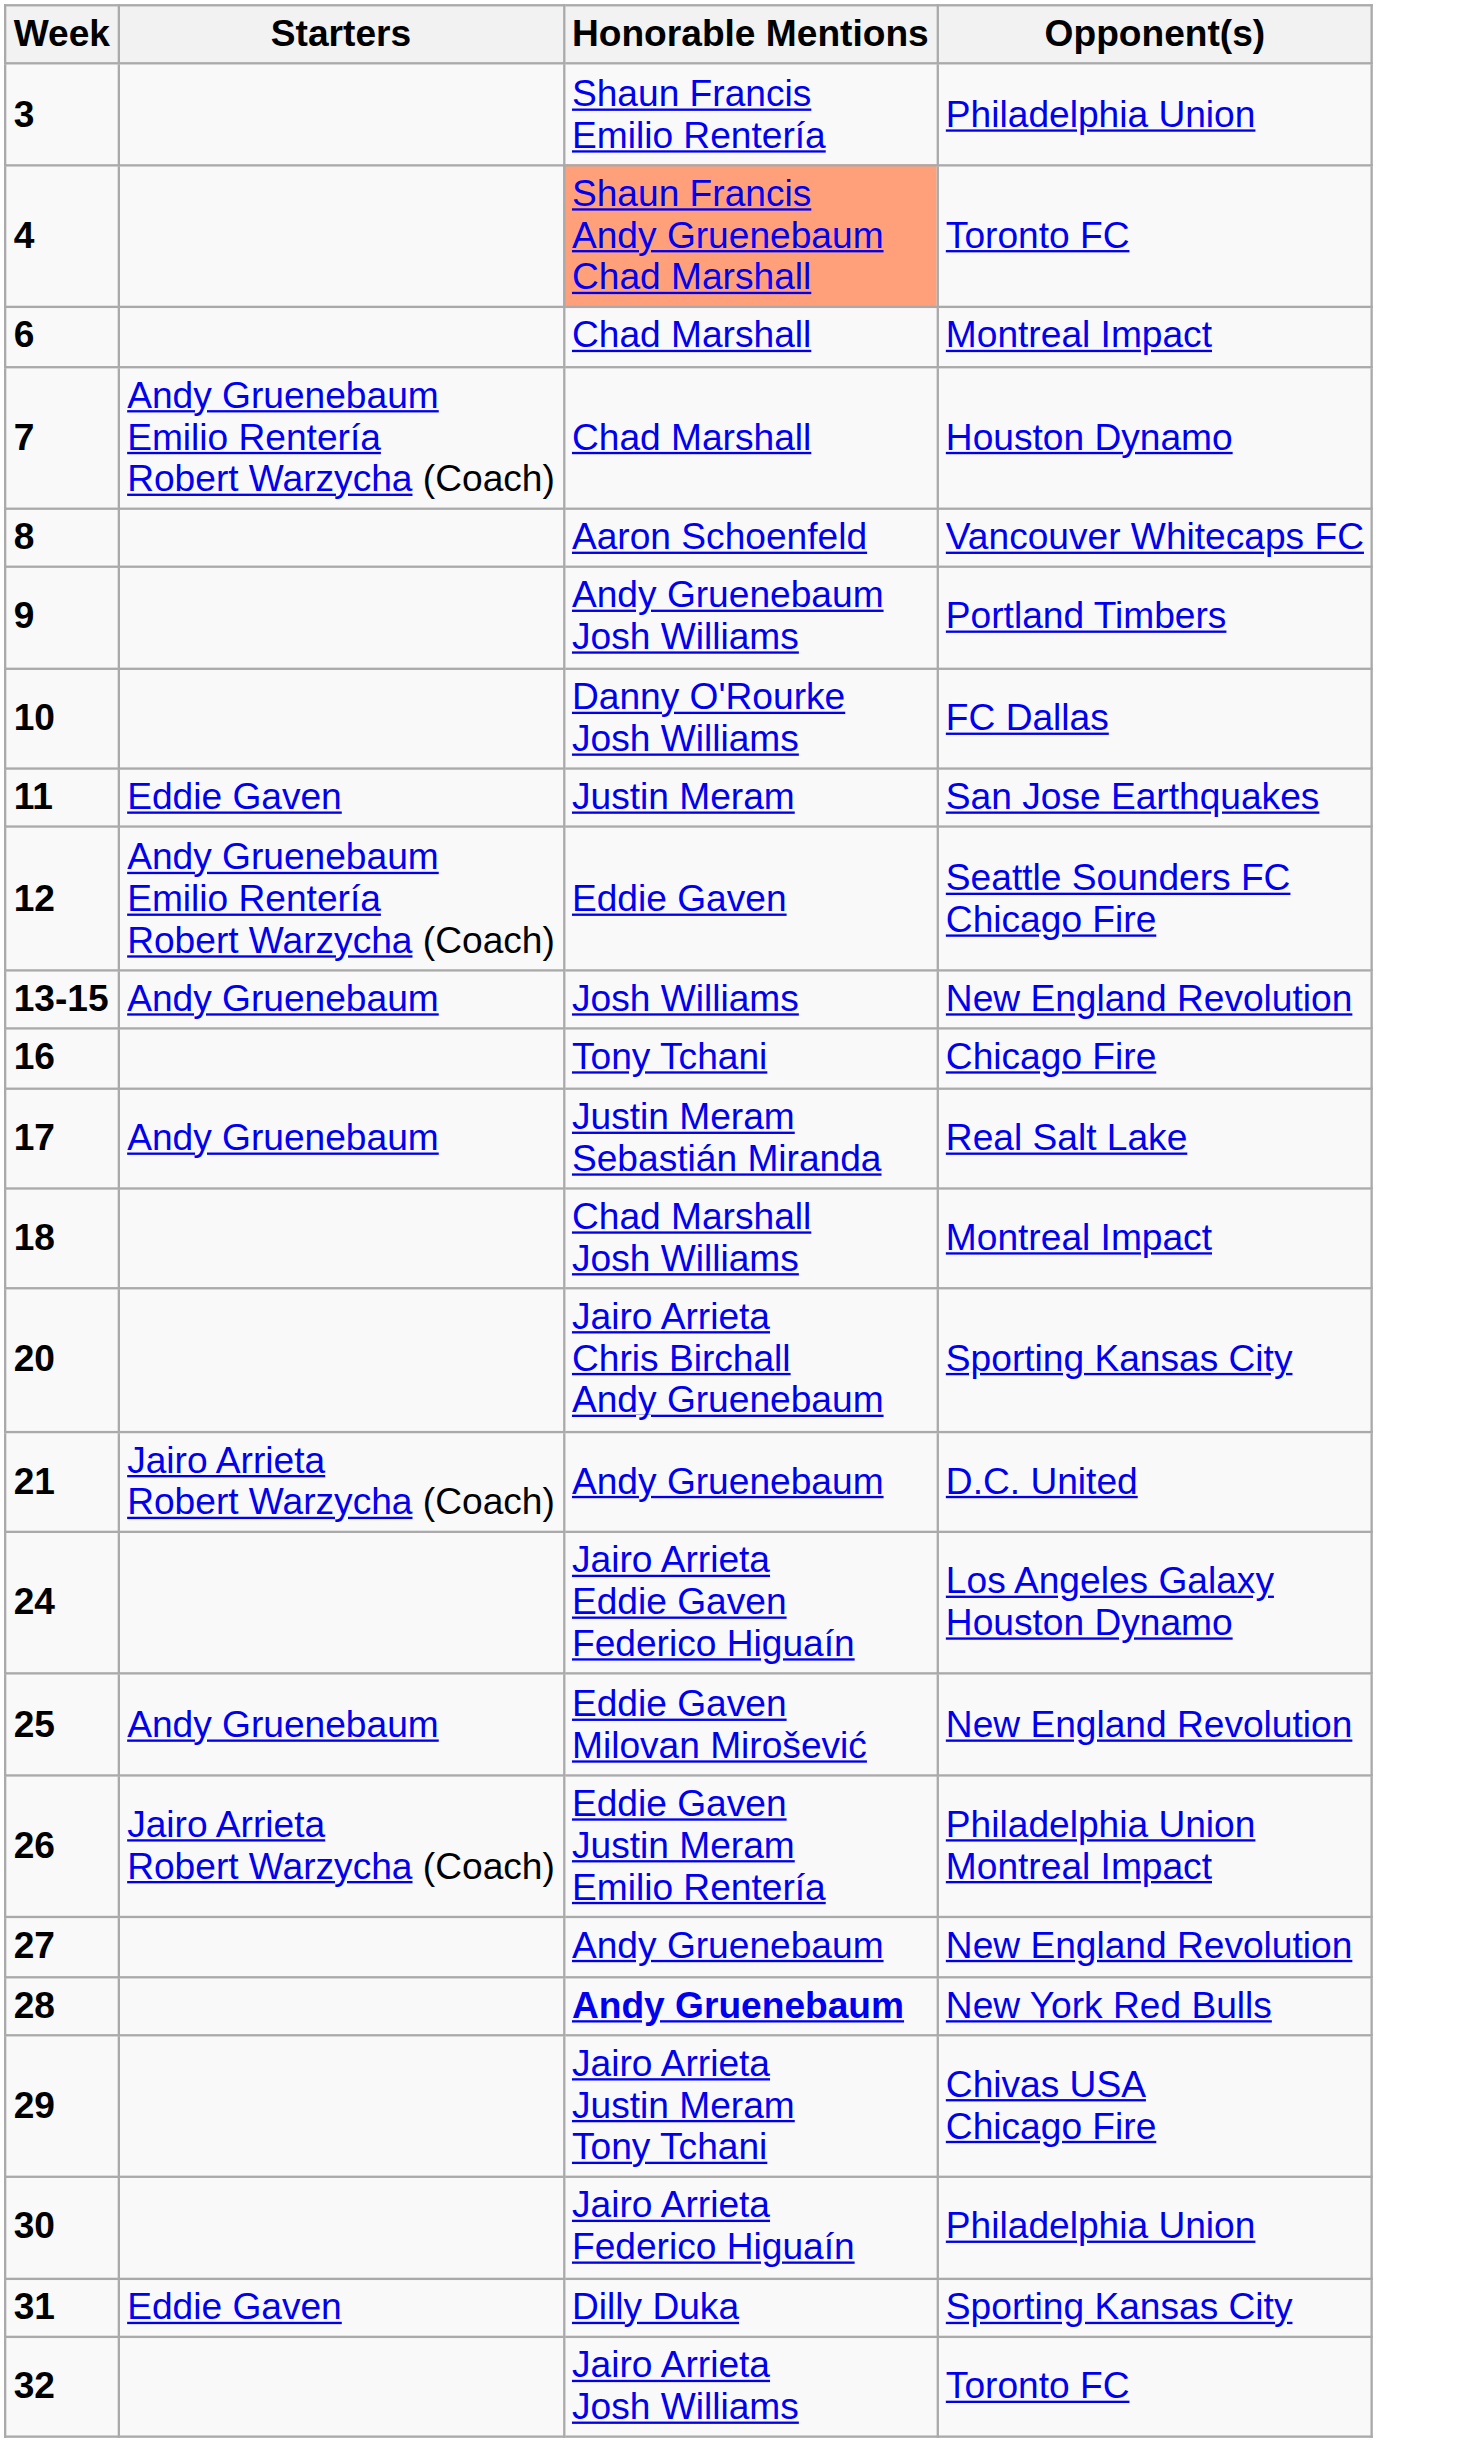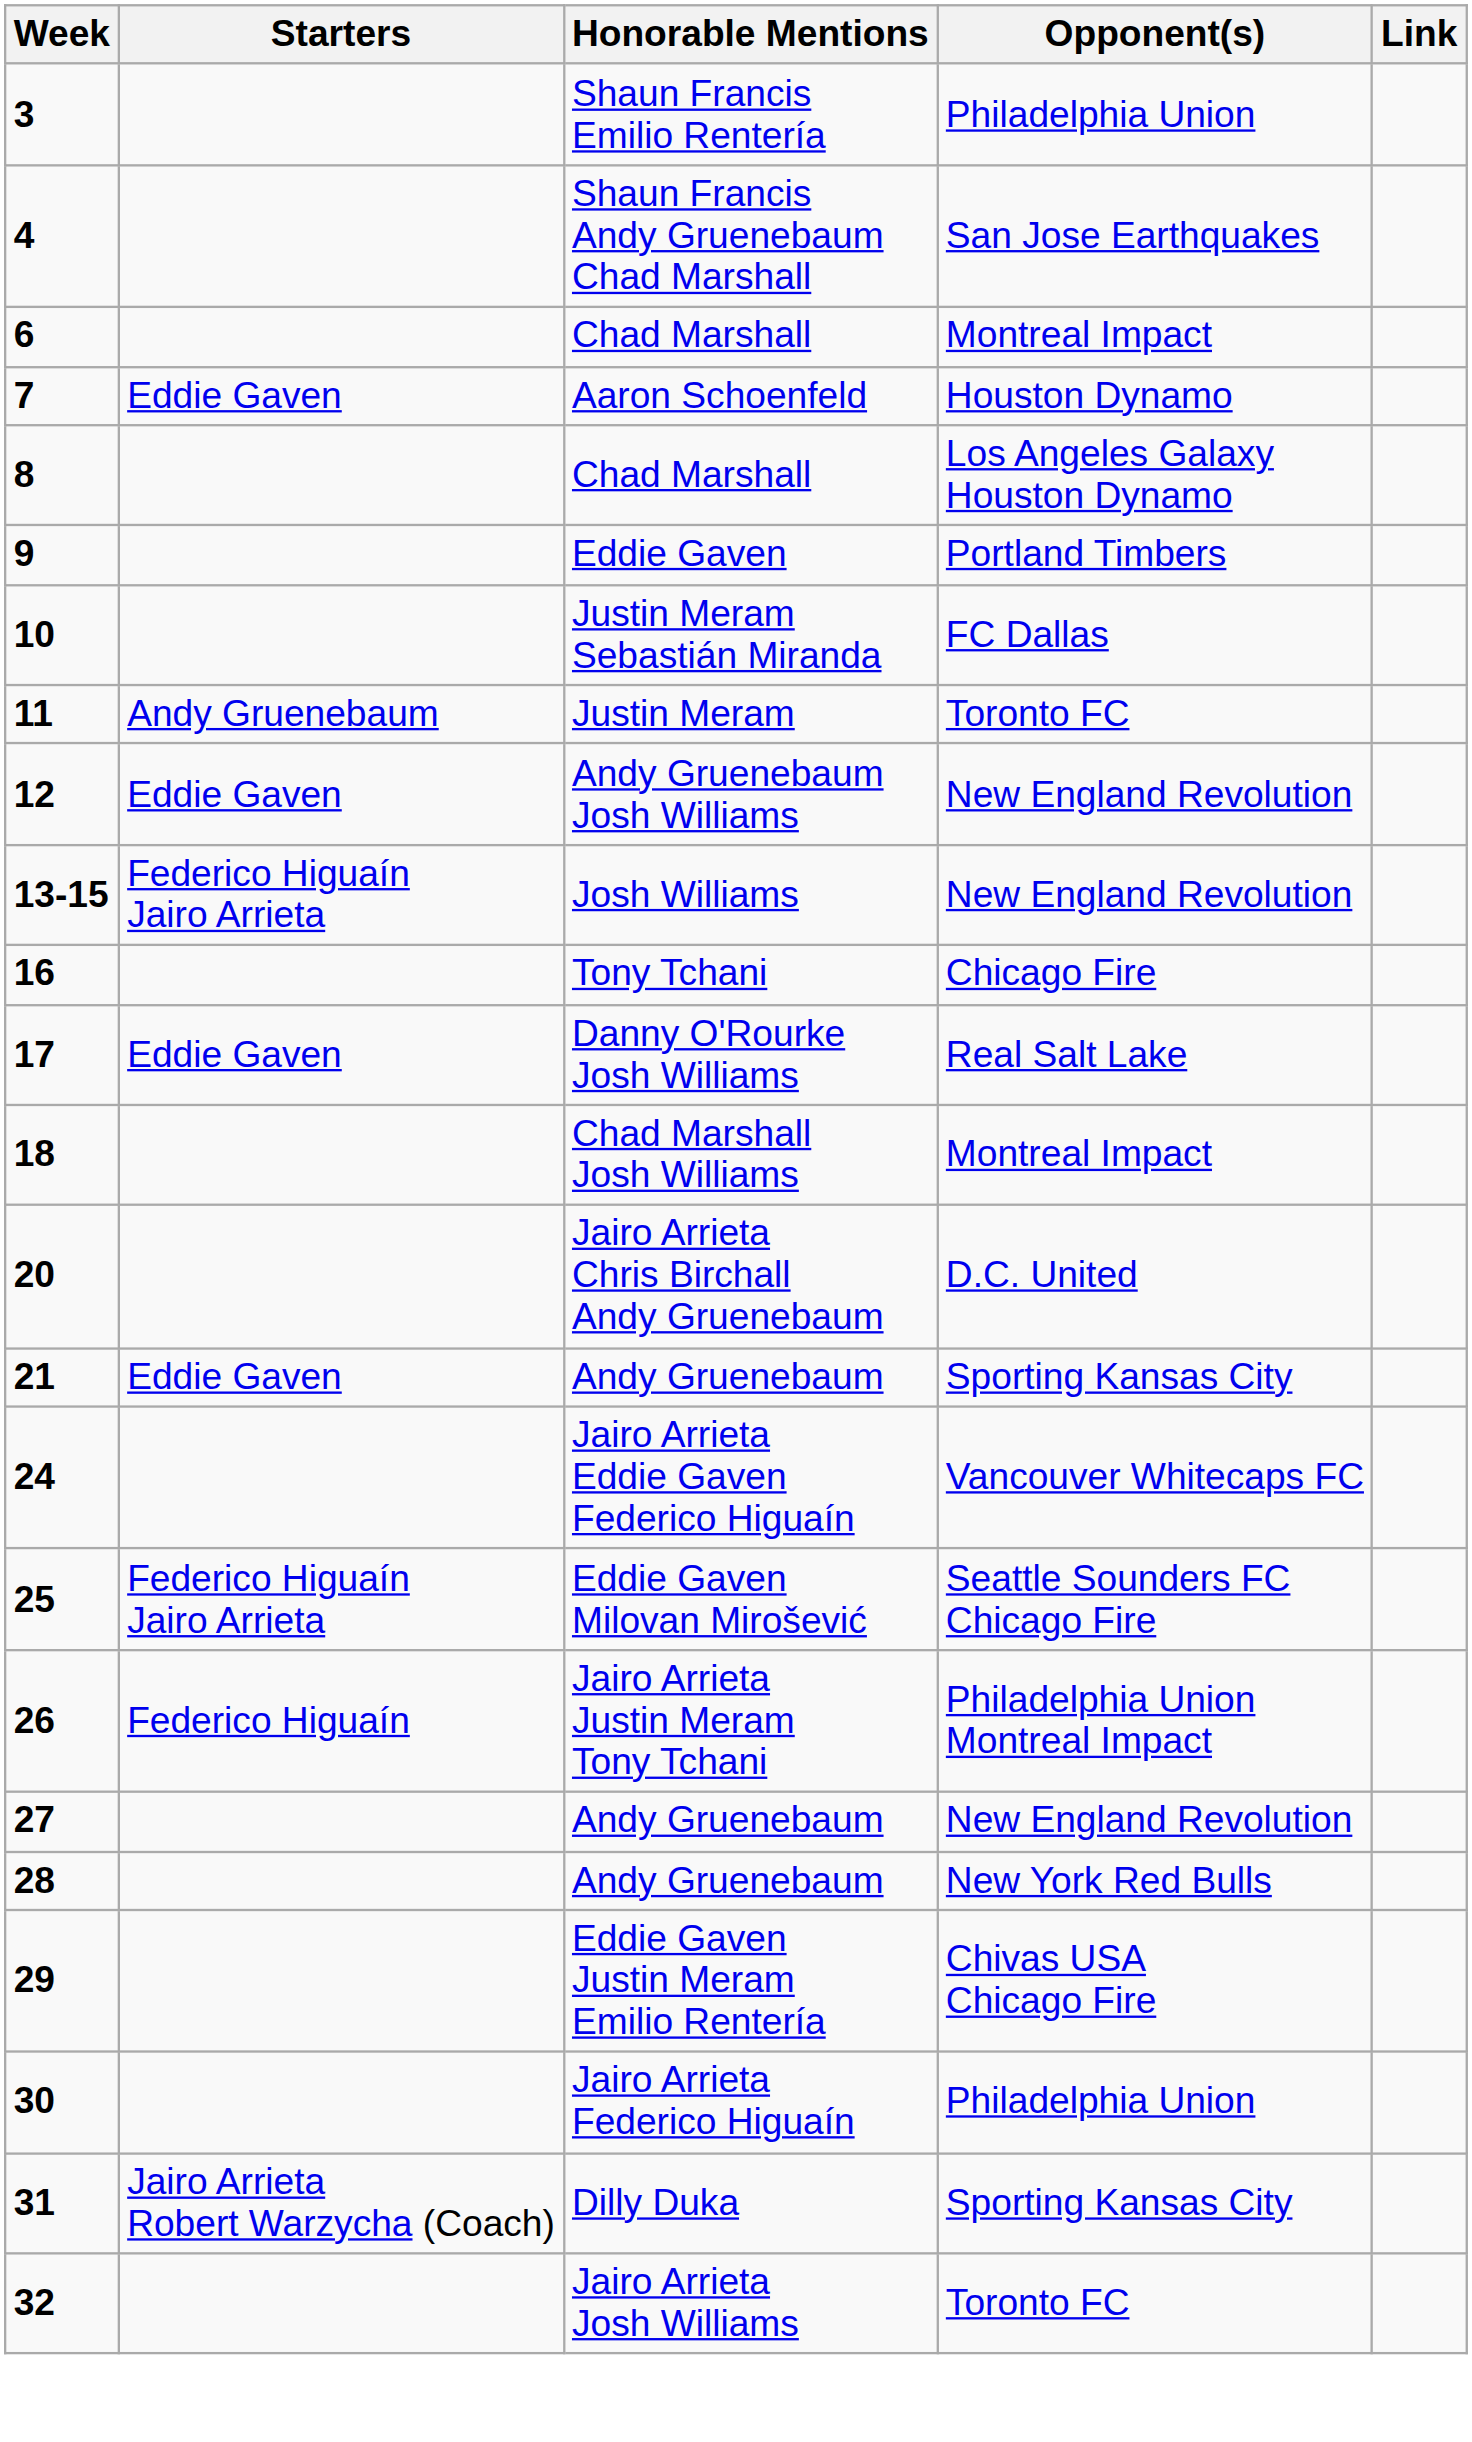+ column: (1419, 34)
(728, 235) lightsalmon background -> (728, 235) no background
(1038, 235) Toronto FC -> (1133, 235) San Jose Earthquakes
(341, 436) Andy Gruenebaum Emilio Rentería Robert Warzycha (Coach) -> (234, 394) Eddie Gaven
(692, 436) Chad Marshall -> (720, 394) Aaron Schoenfeld
(720, 537) Aaron Schoenfeld -> (692, 474) Chad Marshall
(1155, 537) Vancouver Whitecaps FC -> (1110, 474) Los Angeles Galaxy Houston Dynamo
(728, 616) Andy Gruenebaum Josh Williams -> (679, 554) Eddie Gaven
(709, 717) Danny O'Rourke Josh Williams -> (727, 634) Justin Meram Sebastián Miranda
(234, 797) Eddie Gaven -> (283, 713) Andy Gruenebaum
(1133, 797) San Jose Earthquakes -> (1038, 713) Toronto FC
(341, 897) Andy Gruenebaum Emilio Rentería Robert Warzycha (Coach) -> (234, 793) Eddie Gaven
(679, 897) Eddie Gaven -> (728, 793) Andy Gruenebaum Josh Williams
(1118, 897) Seattle Sounders FC Chicago Fire -> (1149, 793) New England Revolution
(283, 998) Andy Gruenebaum -> (268, 894) Federico Higuaín Jairo Arrieta
(283, 1137) Andy Gruenebaum -> (234, 1053) Eddie Gaven
(727, 1137) Justin Meram Sebastián Miranda -> (709, 1053) Danny O'Rourke Josh Williams
(1119, 1359) Sporting Kansas City -> (1042, 1275) D.C. United
(341, 1480) Jairo Arrieta Robert Warzycha (Coach) -> (234, 1376) Eddie Gaven
(1042, 1480) D.C. United -> (1119, 1376) Sporting Kansas City
(1110, 1602) Los Angeles Galaxy Houston Dynamo -> (1155, 1477) Vancouver Whitecaps FC
(283, 1723) Andy Gruenebaum -> (268, 1598) Federico Higuaín Jairo Arrieta
(1149, 1723) New England Revolution -> (1118, 1598) Seattle Sounders FC Chicago Fire
(341, 1845) Jairo Arrieta Robert Warzycha (Coach) -> (268, 1720) Federico Higuaín
(699, 1845) Eddie Gaven Justin Meram Emilio Rentería -> (683, 1720) Jairo Arrieta Justin Meram Tony Tchani
(738, 2004) bold -> (728, 1879) normal
(683, 2105) Jairo Arrieta Justin Meram Tony Tchani -> (699, 1980) Eddie Gaven Justin Meram Emilio Rentería
(234, 2306) Eddie Gaven -> (341, 2202) Jairo Arrieta Robert Warzycha (Coach)
